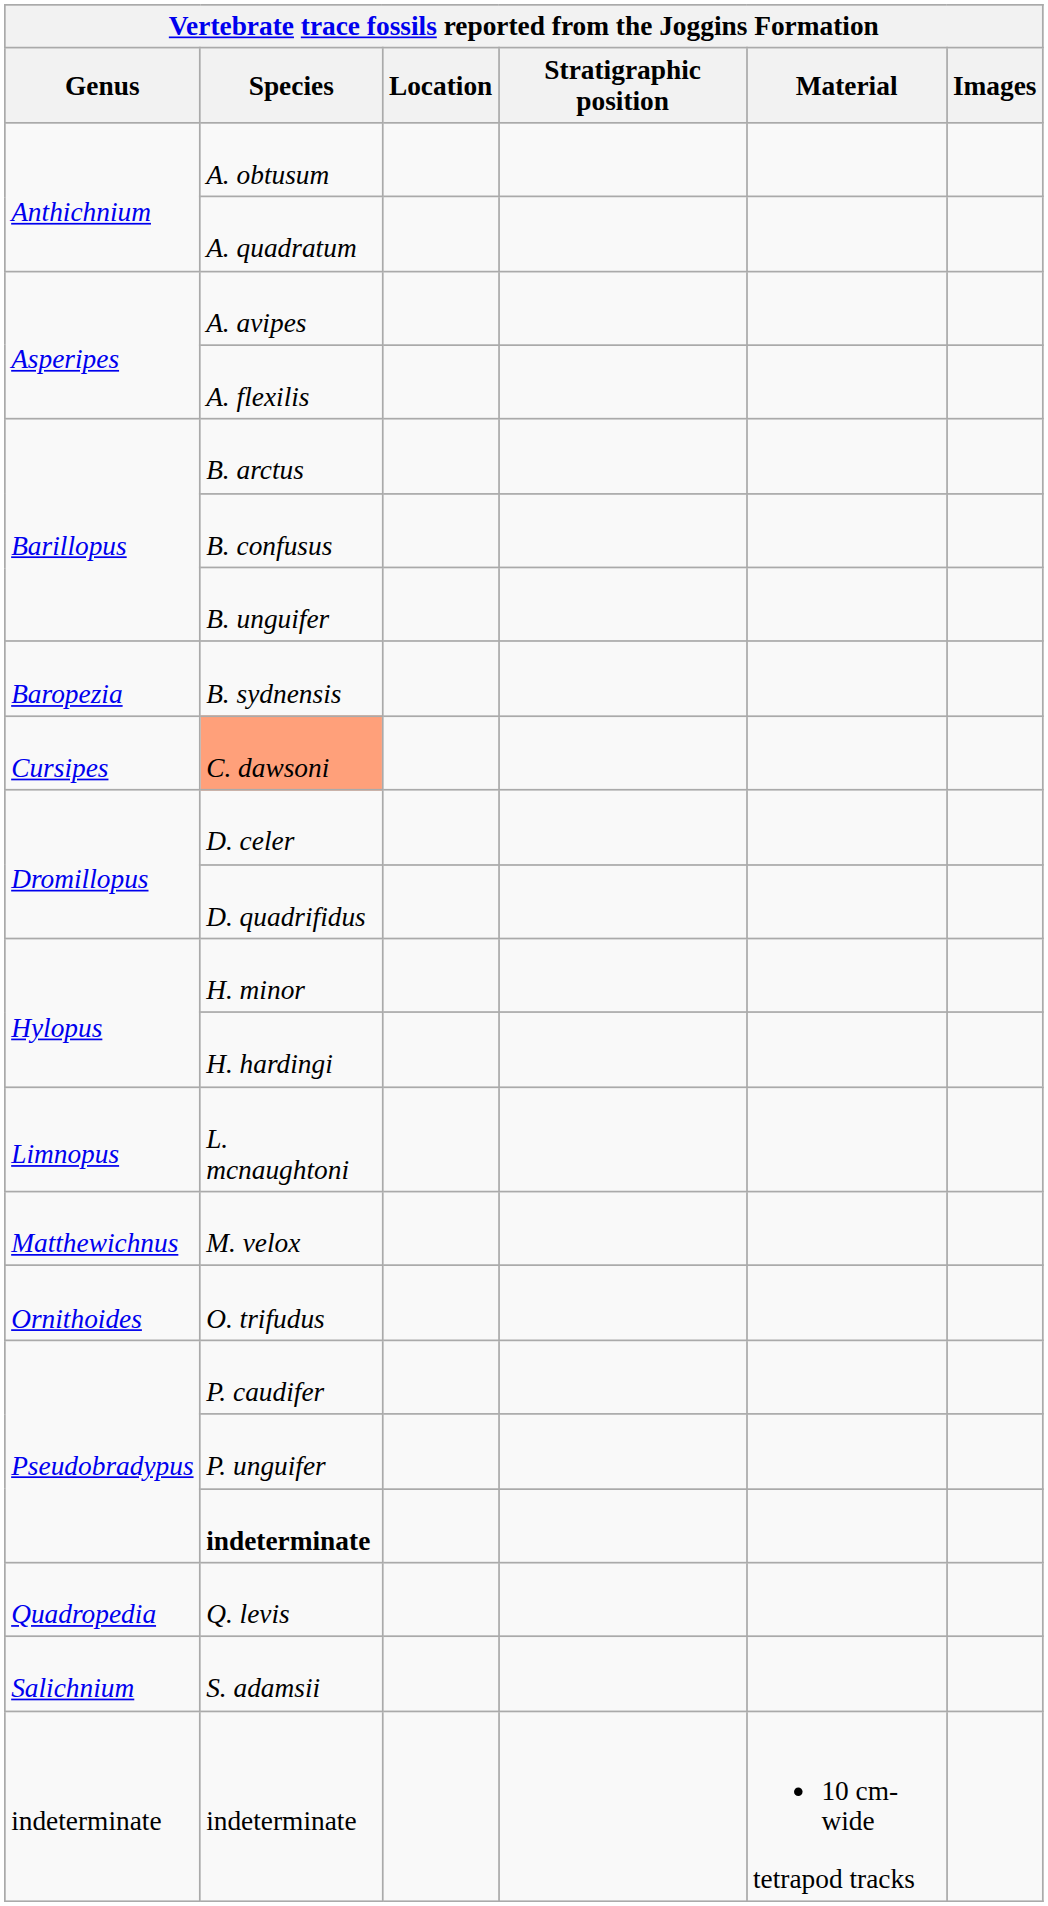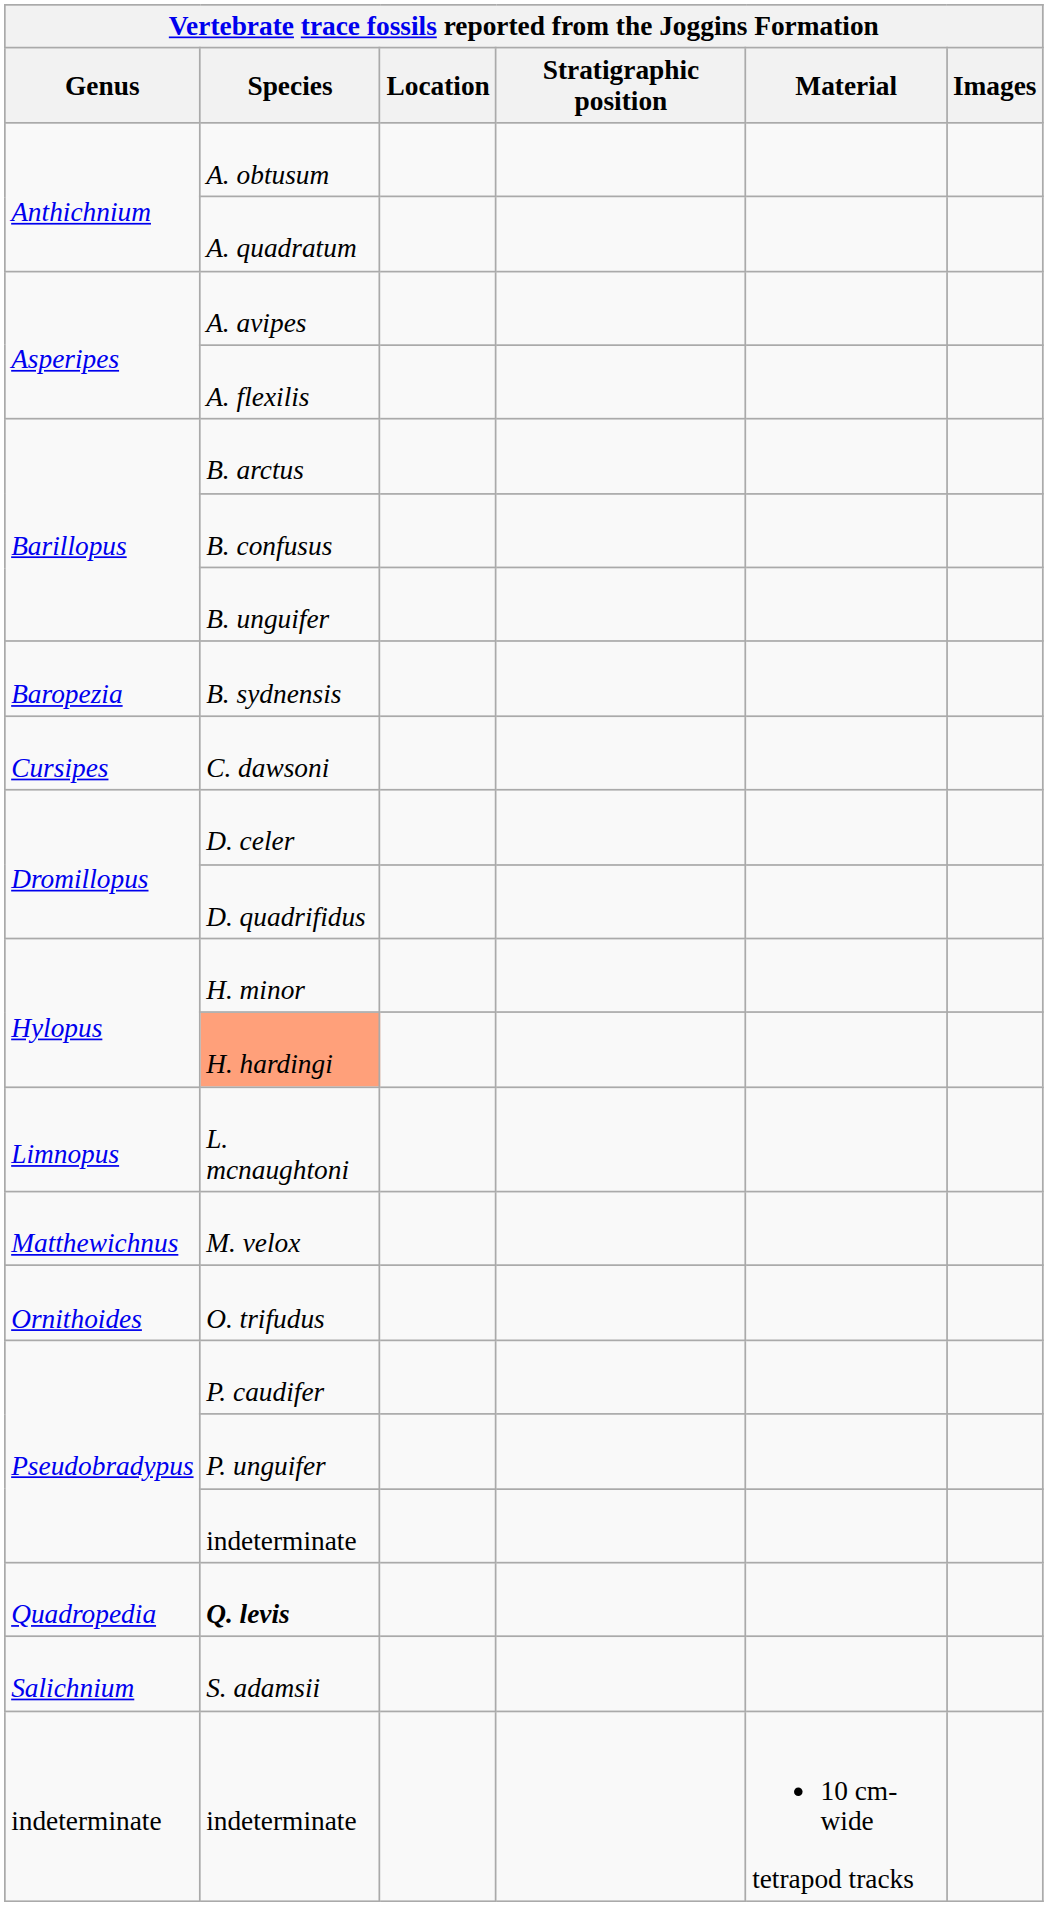(268, 767) lightsalmon background -> (268, 767) no background
(269, 1064) no background -> (269, 1064) lightsalmon background
(288, 1540) bold -> (281, 1540) normal
(248, 1614) normal -> (248, 1614) bold
